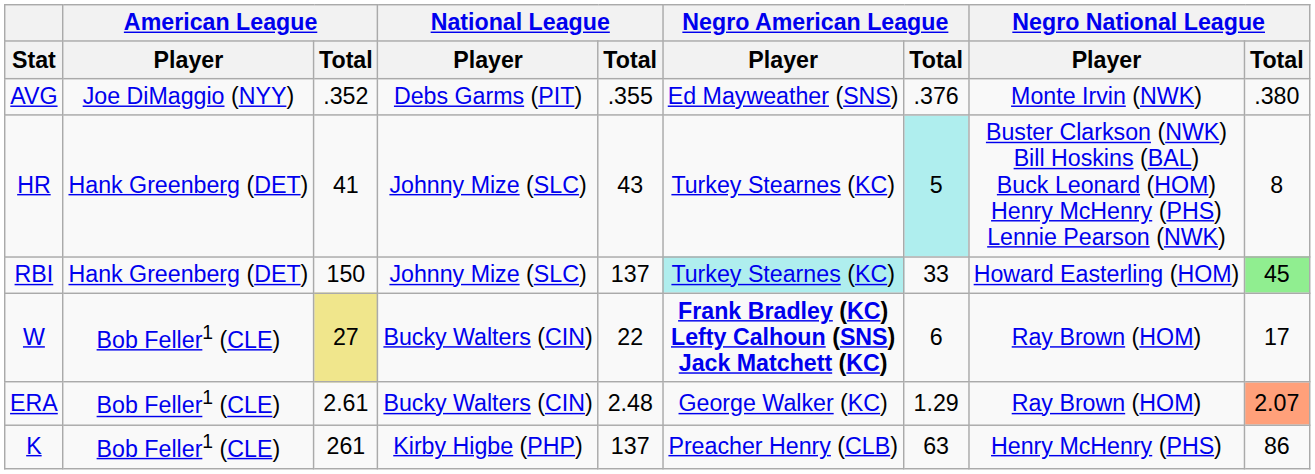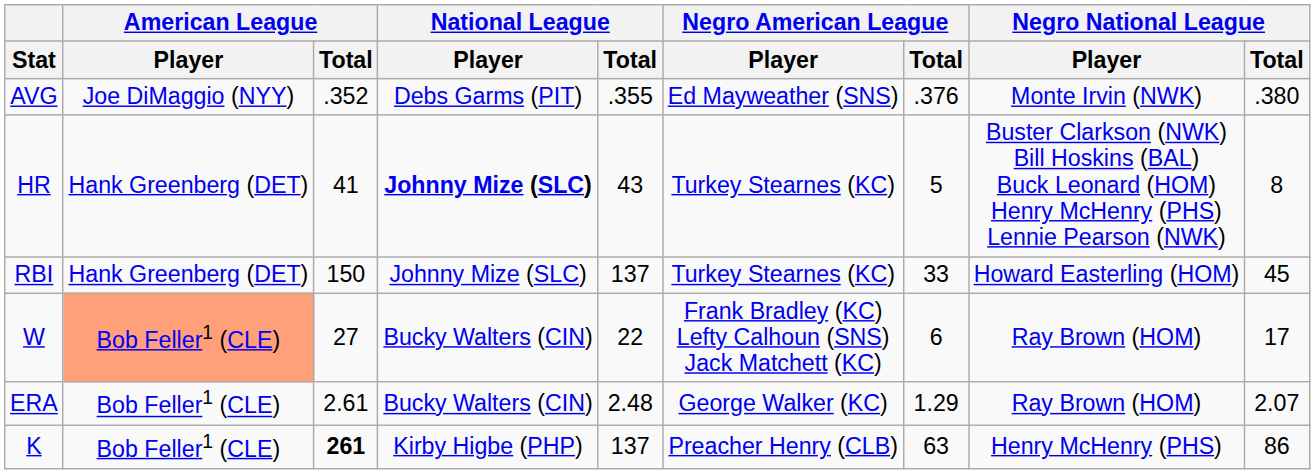(488, 185) normal -> (488, 185) bold
(936, 185) paleturquoise background -> (936, 185) no background
(783, 274) paleturquoise background -> (783, 274) no background
(1277, 274) lightgreen background -> (1277, 274) no background
(188, 337) no background -> (188, 337) lightsalmon background
(346, 337) khaki background -> (346, 337) no background
(783, 337) bold -> (783, 337) normal
(1277, 403) lightsalmon background -> (1277, 403) no background
(346, 446) normal -> (346, 446) bold
